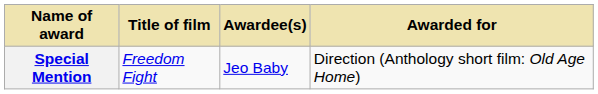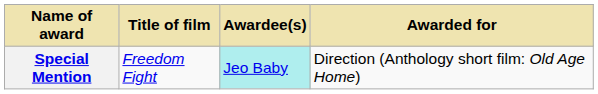(256, 67) no background -> (256, 67) paleturquoise background
